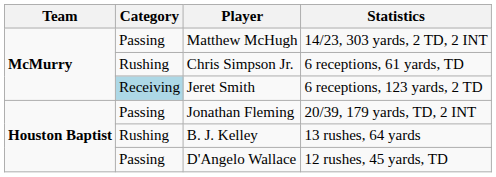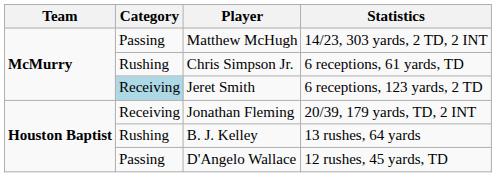(142, 111) Passing -> (149, 111) Receiving
